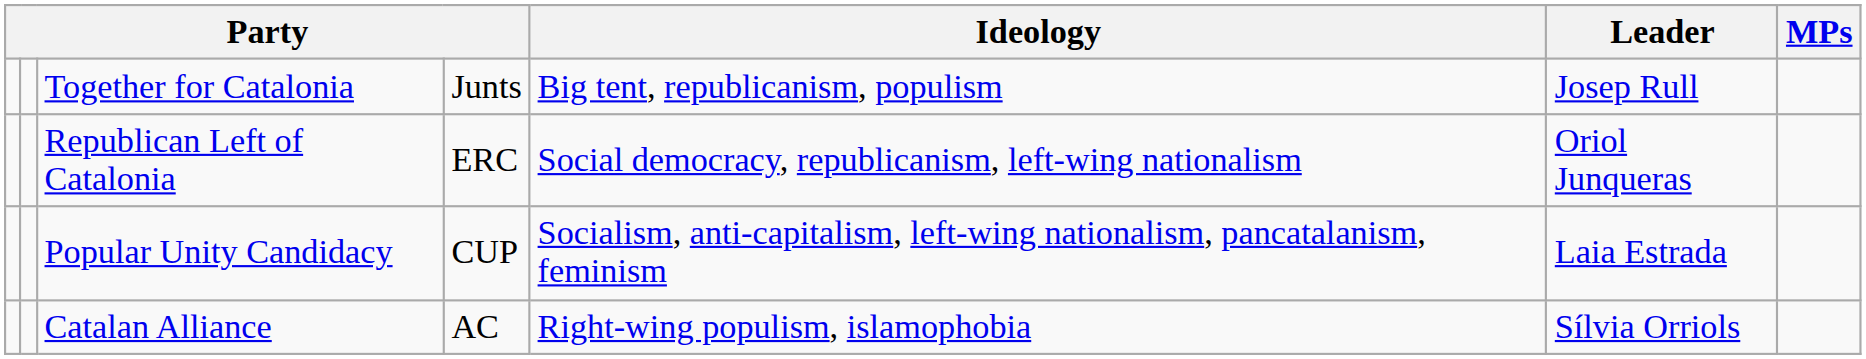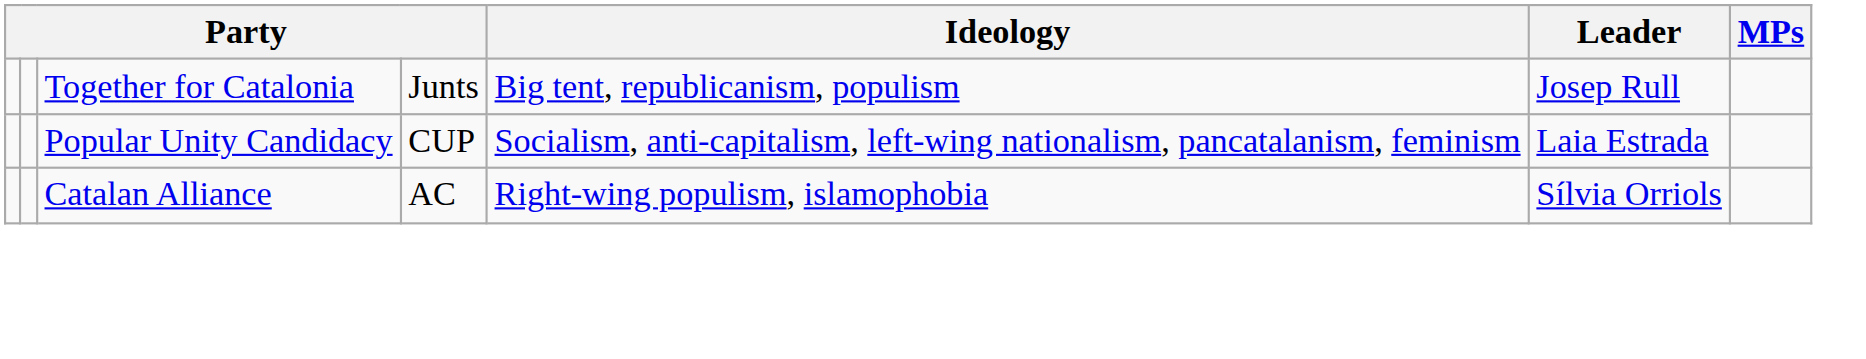- row: (174, 159)
